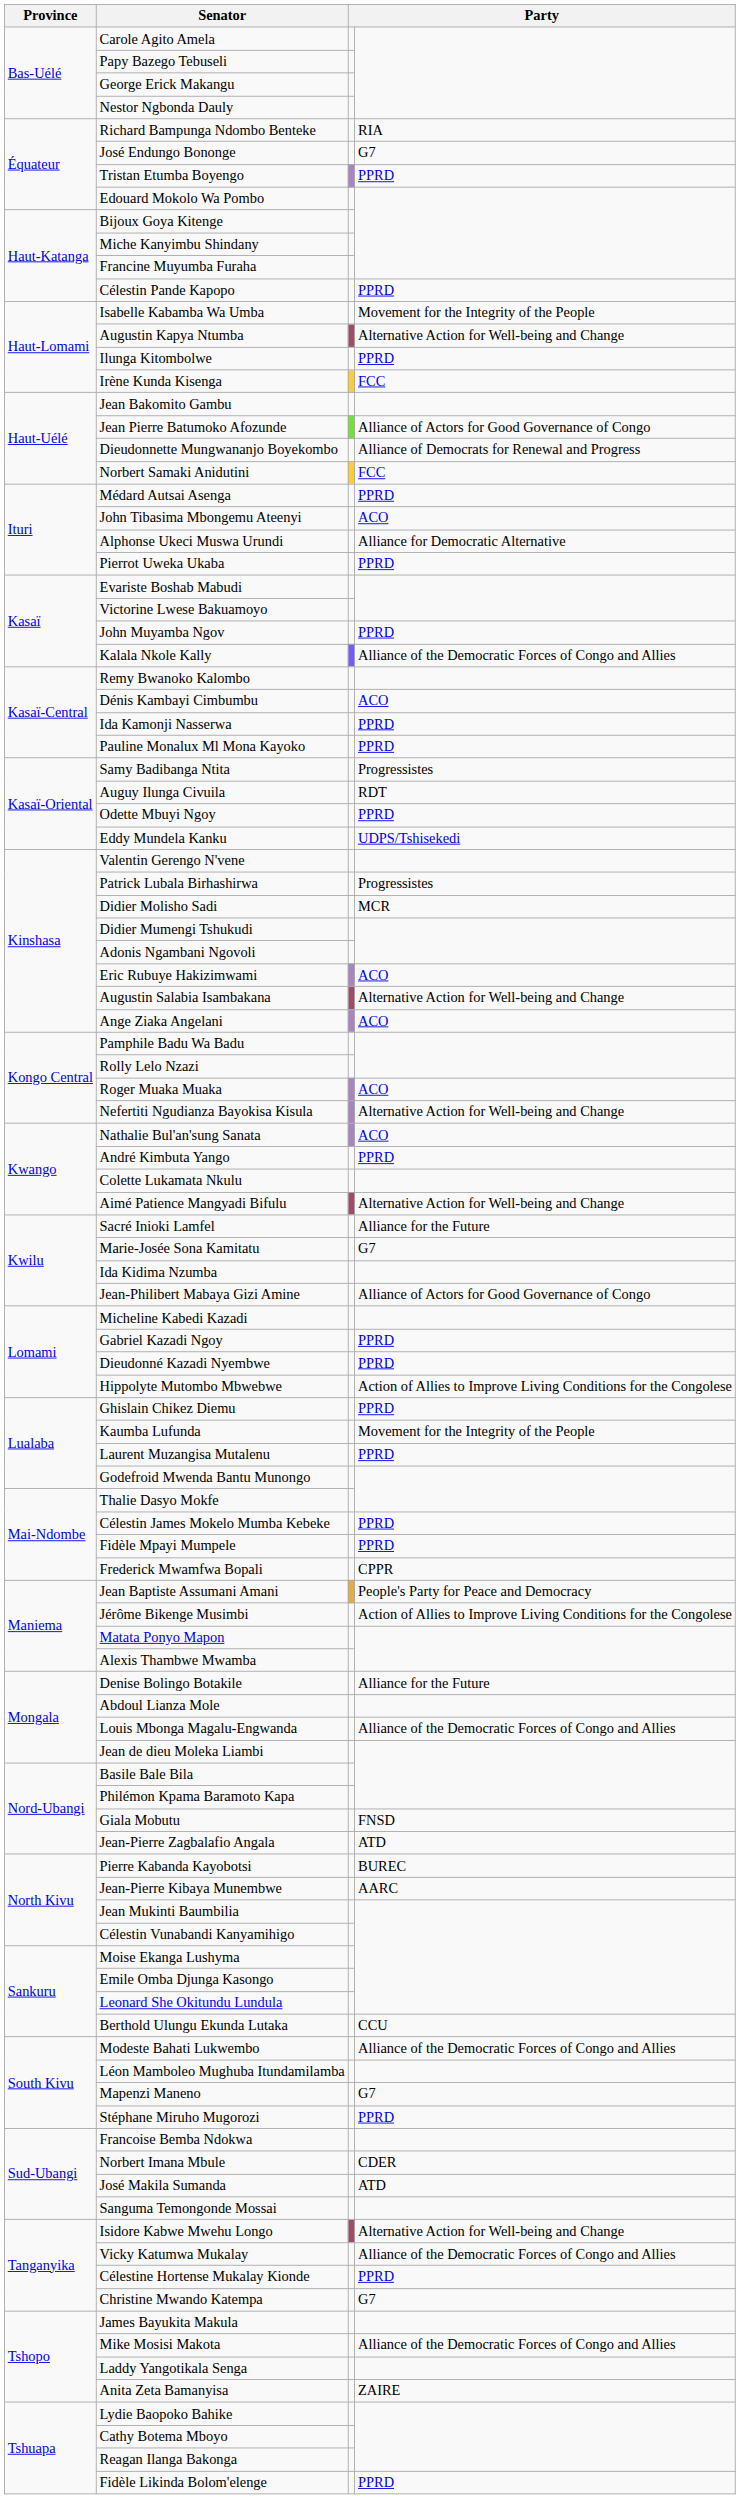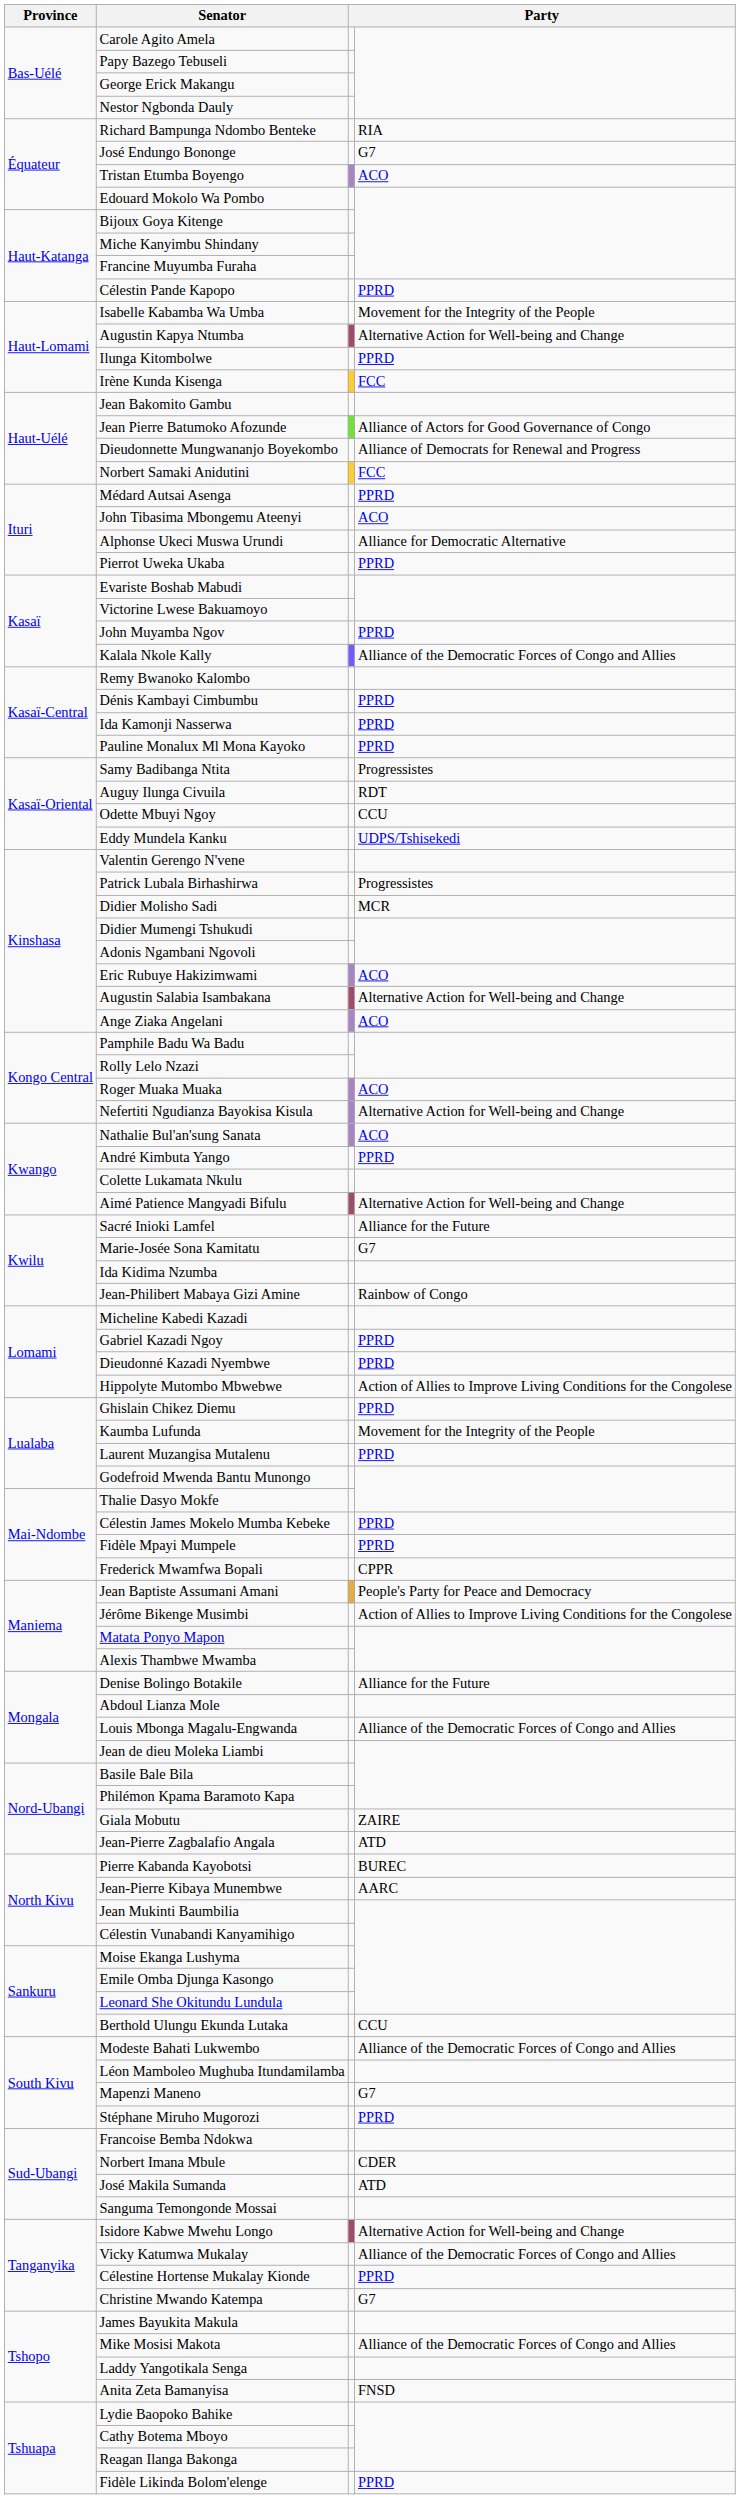(376, 175) PPRD -> (373, 175) ACO
(373, 701) ACO -> (376, 701) PPRD
(376, 815) PPRD -> (373, 815) CCU
(504, 1294) Alliance of Actors for Good Governance of Congo -> (413, 1294) Rainbow of Congo
(376, 1820) FNSD -> (379, 1820) ZAIRE
(379, 2391) ZAIRE -> (376, 2391) FNSD
